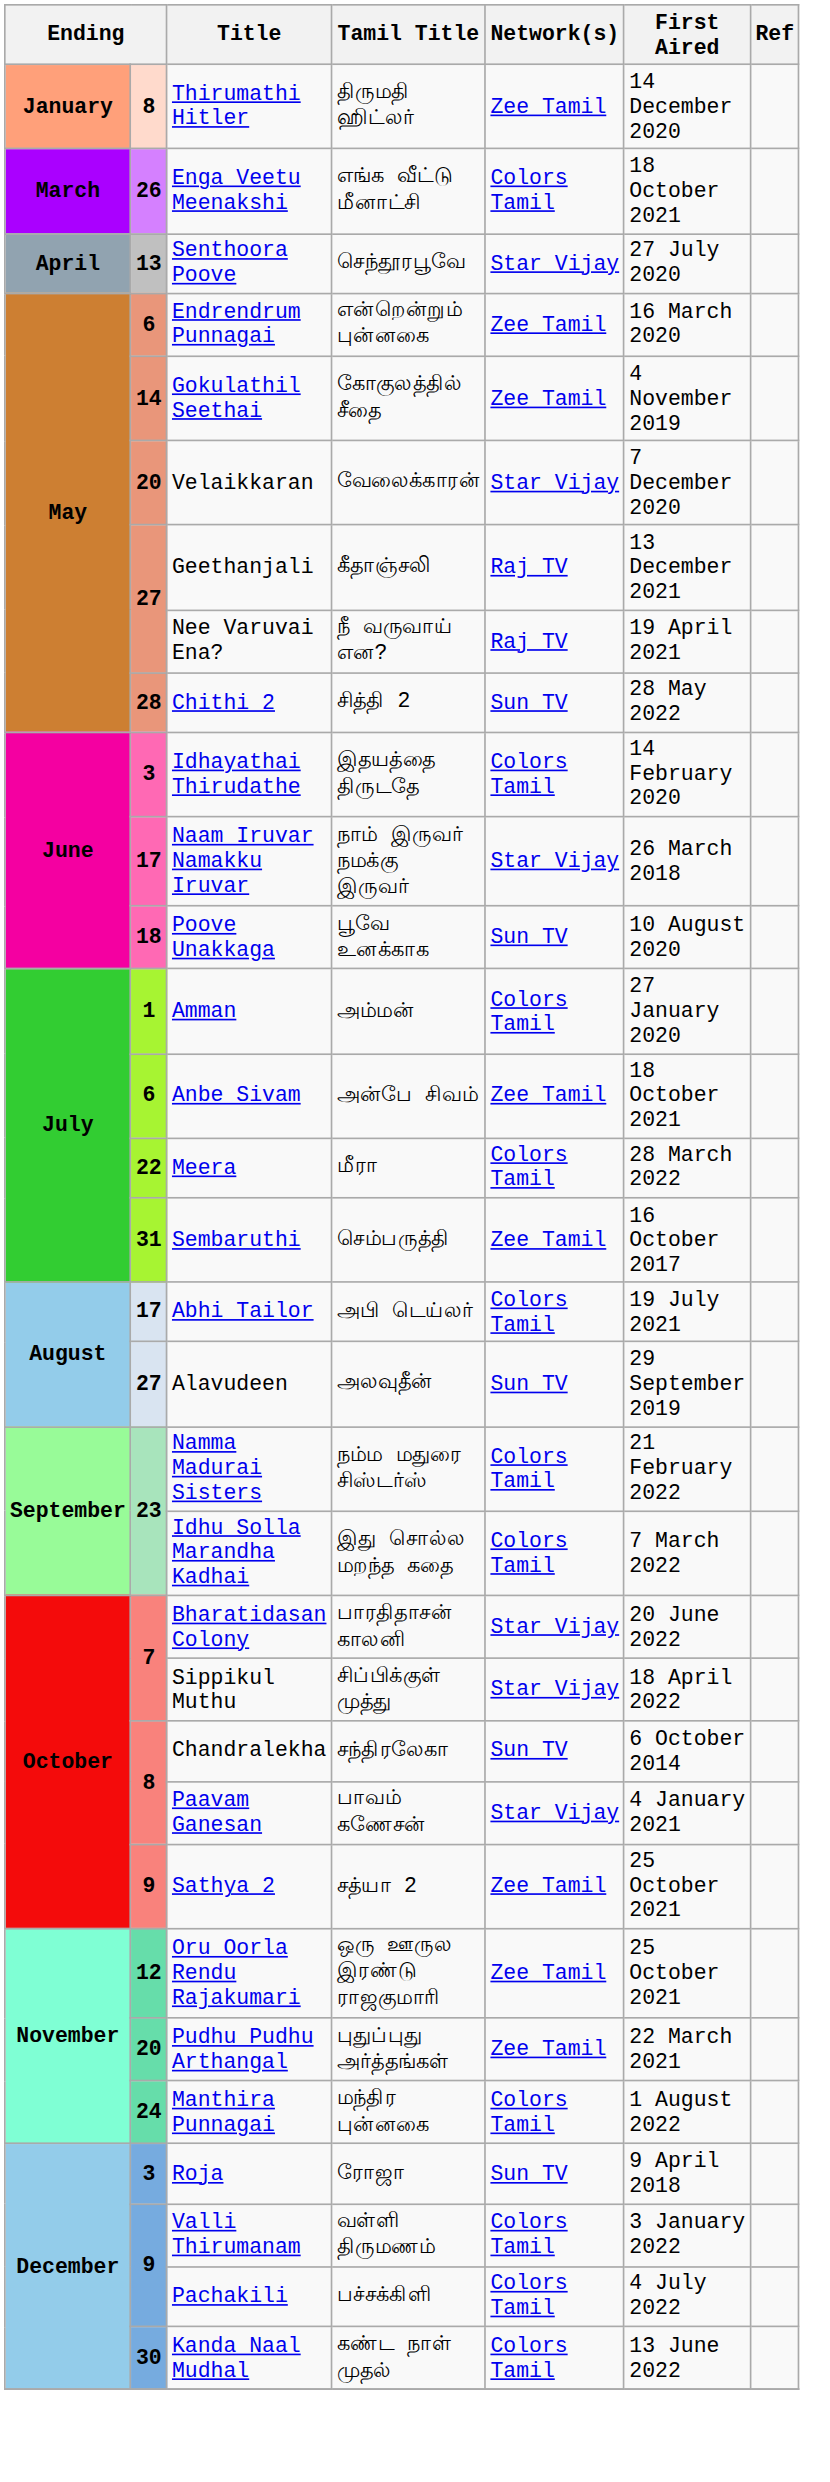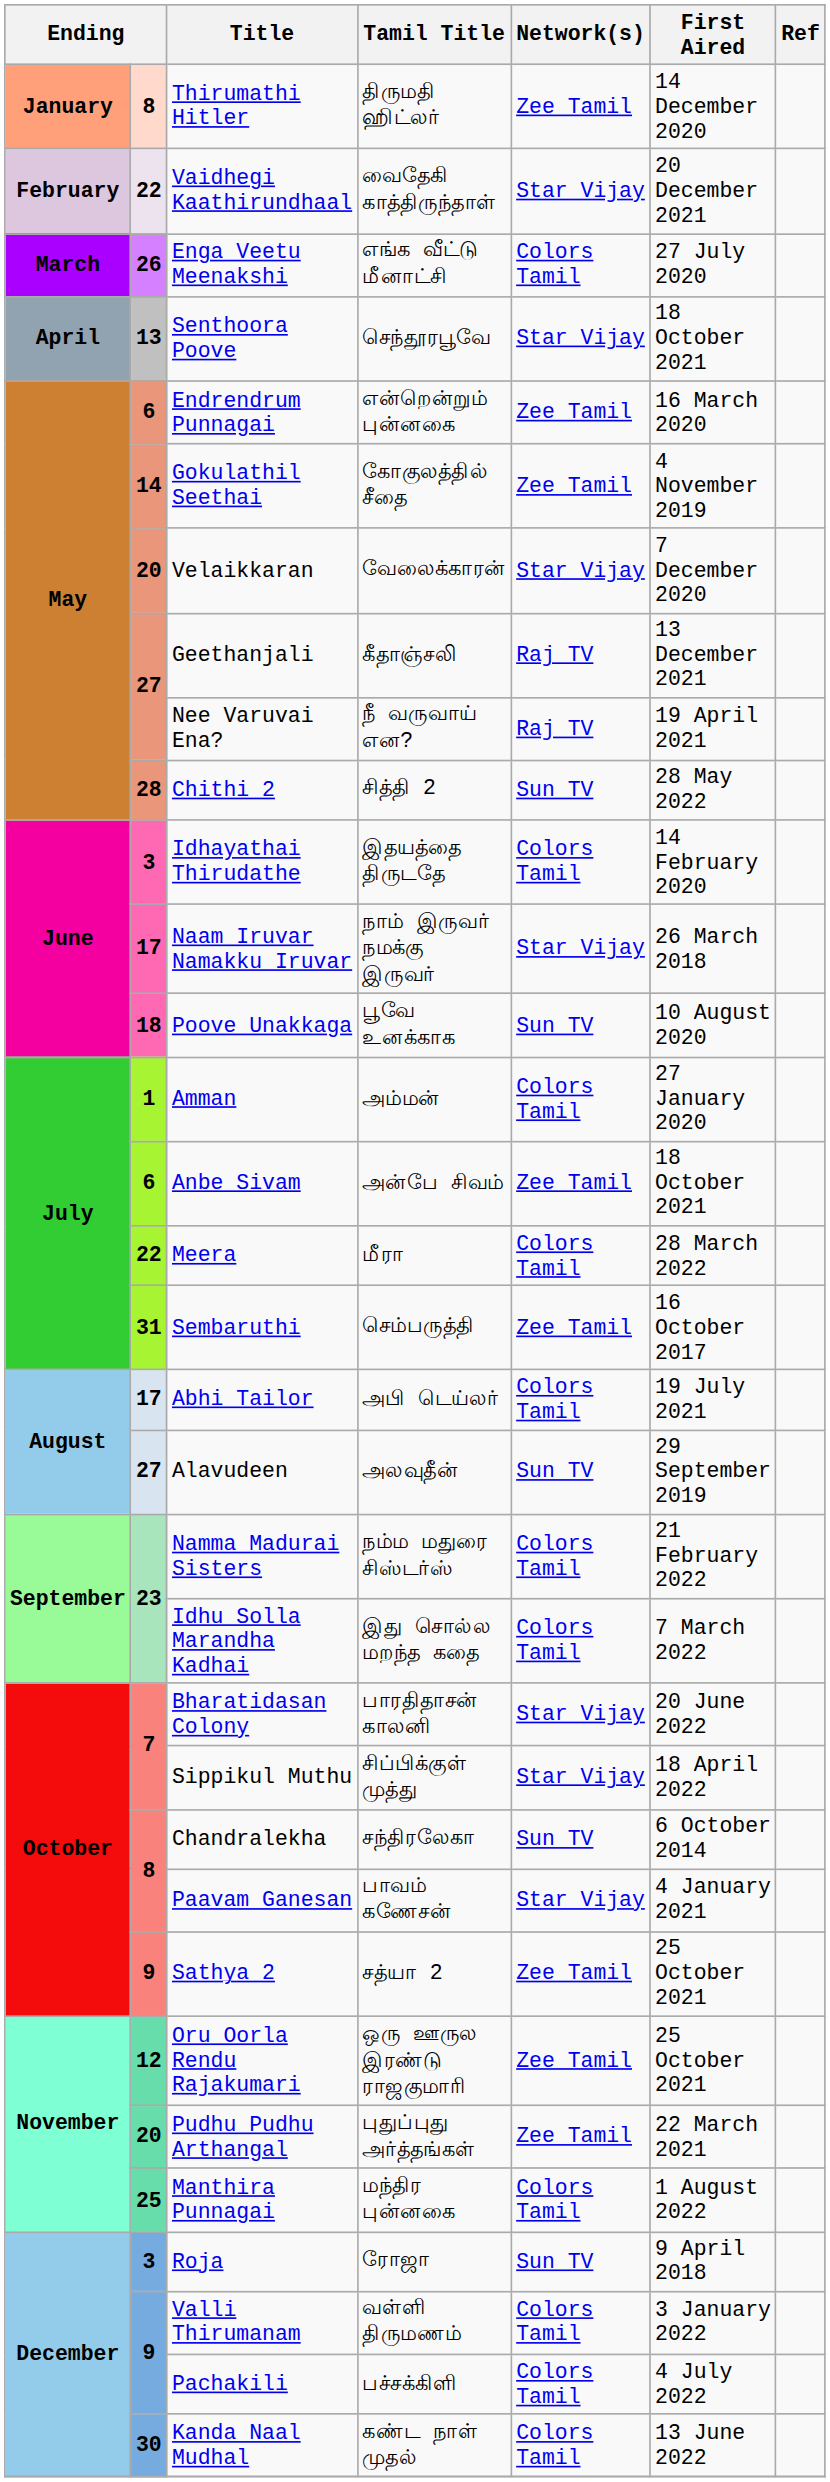+ row: (262, 191)
(674, 191) 18 October 2021 -> (700, 265) 27 July 2020
(674, 263) 27 July 2020 -> (700, 339) 18 October 2021
(149, 2112) 24 -> (149, 2200) 25
